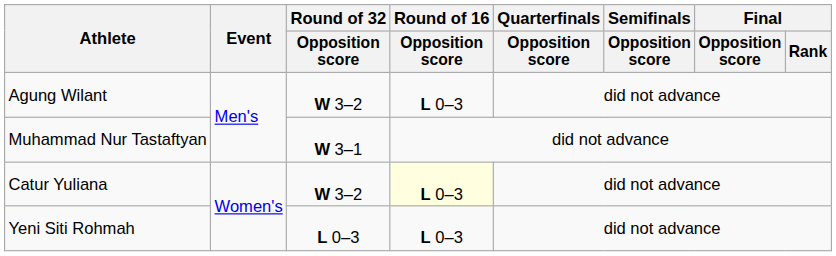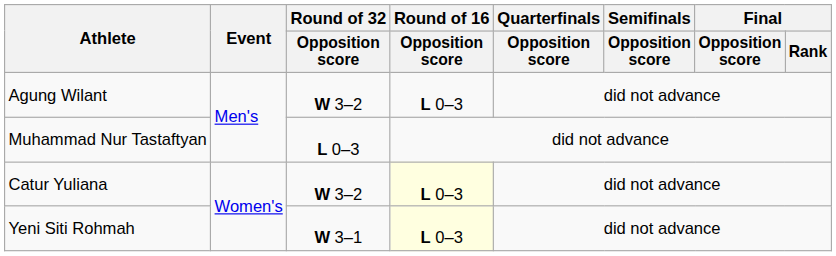(338, 149) W 3–1 -> (338, 149) L 0–3
(338, 238) L 0–3 -> (338, 238) W 3–1
(442, 238) no background -> (442, 238) lightyellow background
